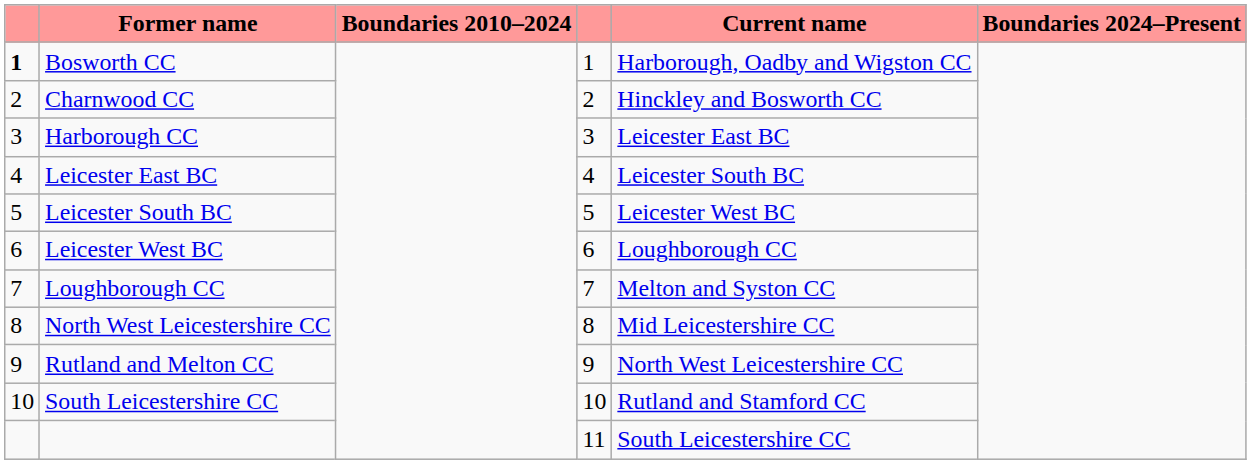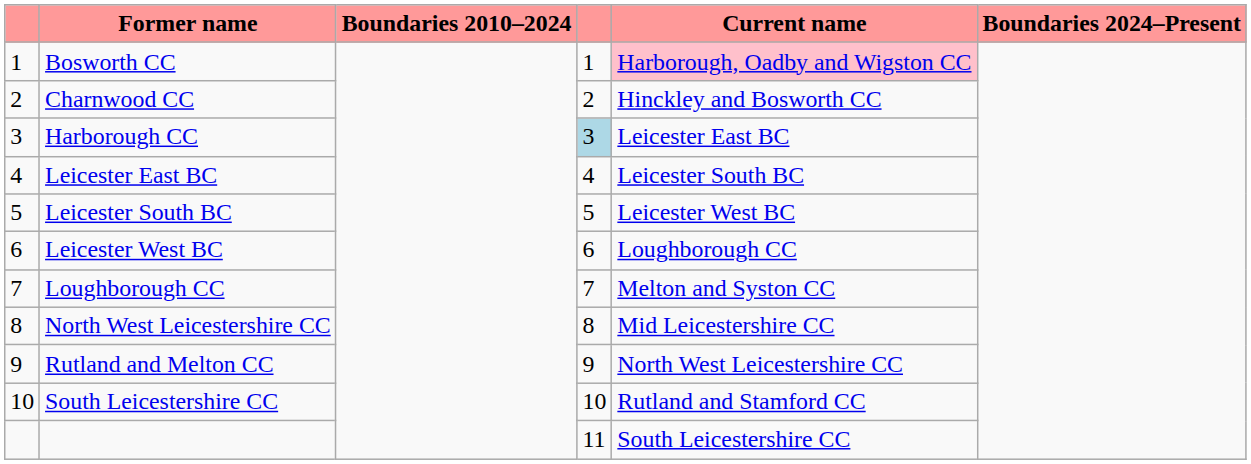(16, 61) bold -> (16, 61) normal
(794, 61) no background -> (794, 61) pink background
(588, 136) no background -> (588, 136) lightblue background
